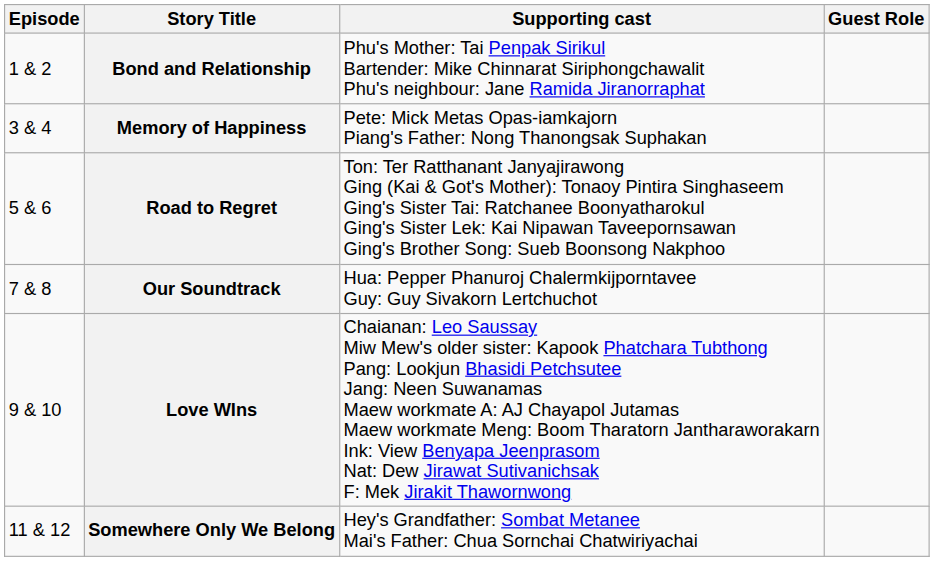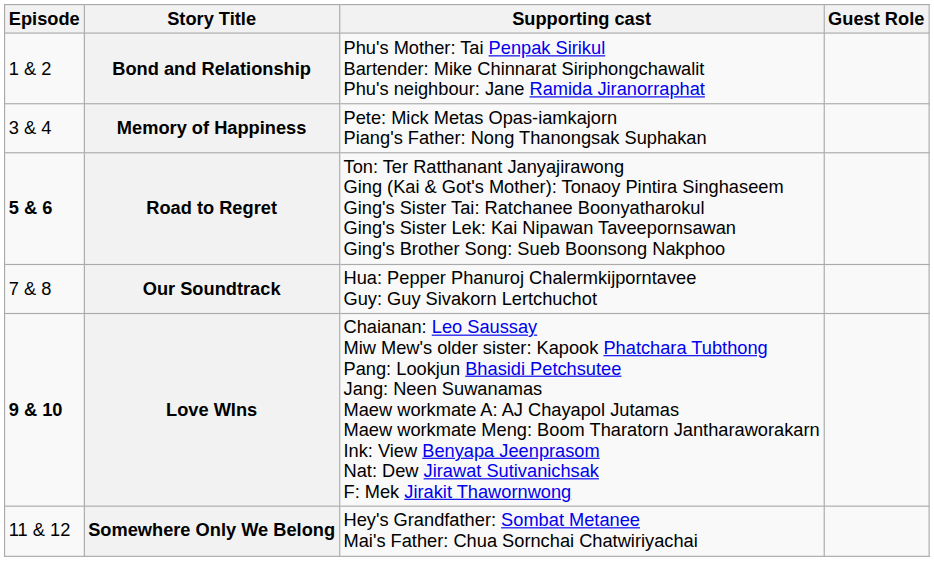(30, 208) normal -> (31, 208) bold
(35, 409) normal -> (36, 409) bold
